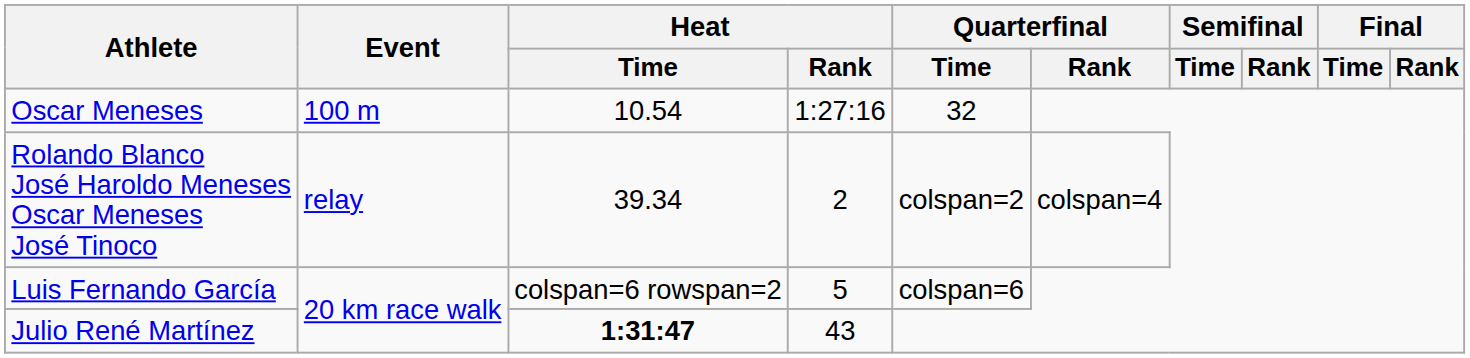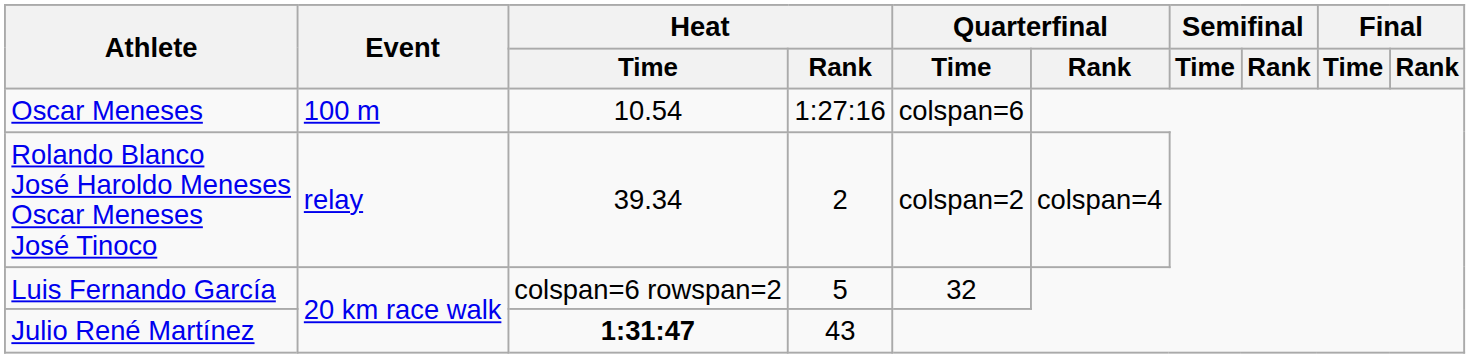(961, 111) 32 -> (961, 111) colspan=6
(961, 289) colspan=6 -> (961, 289) 32
